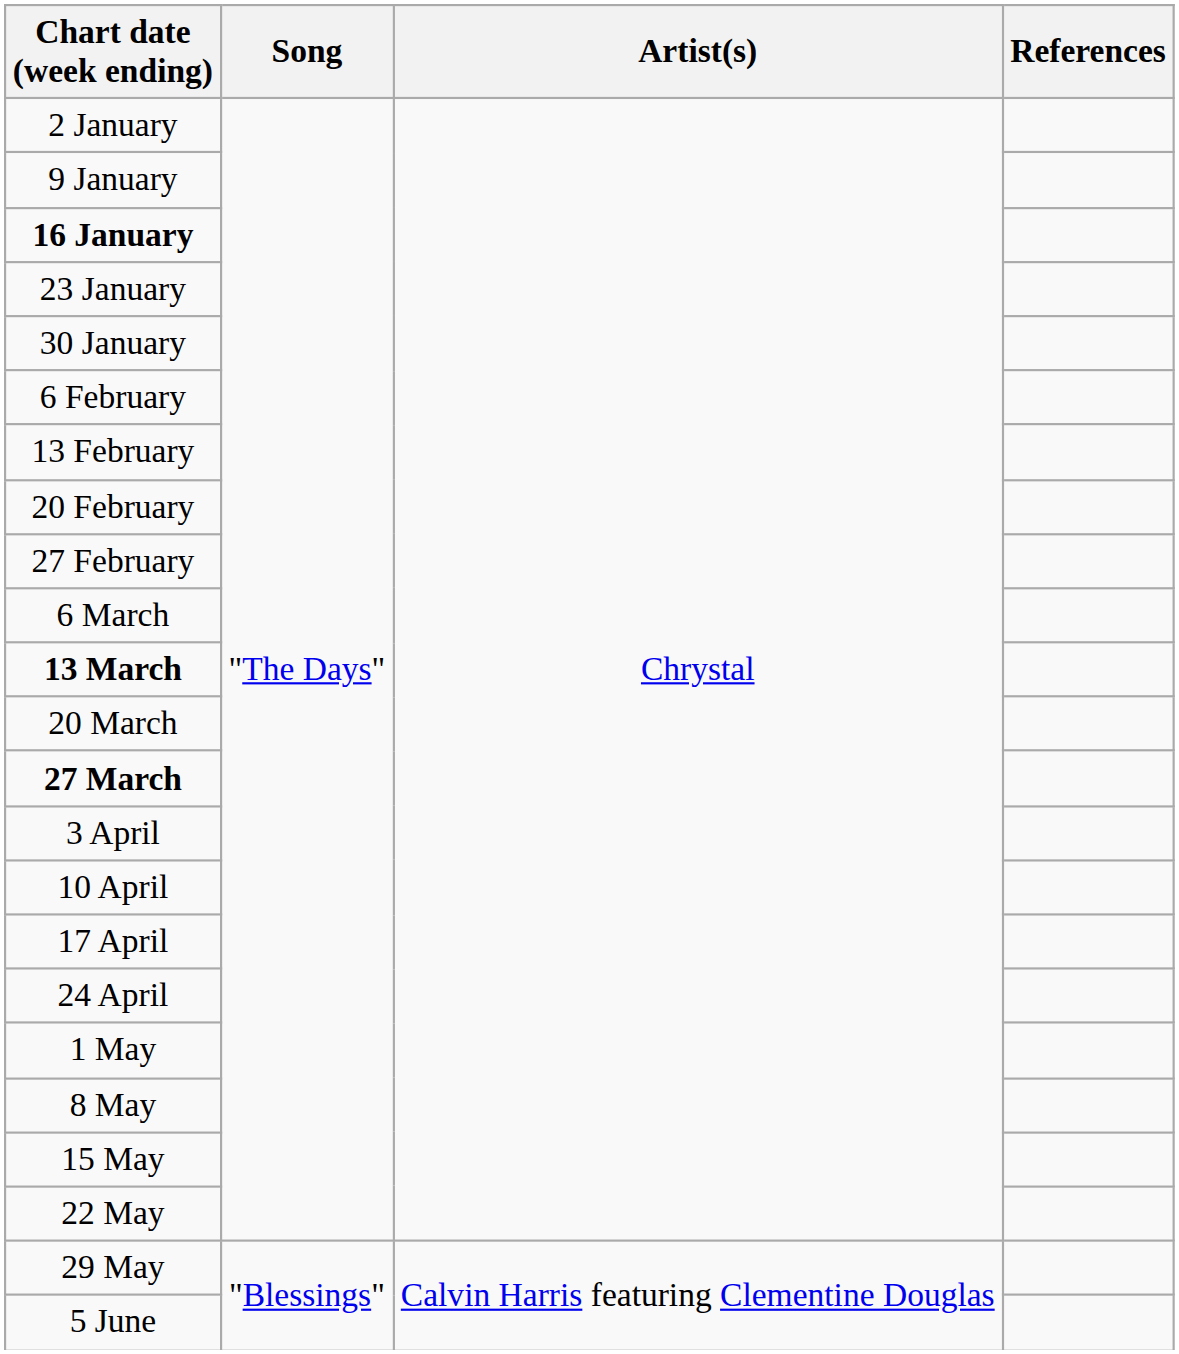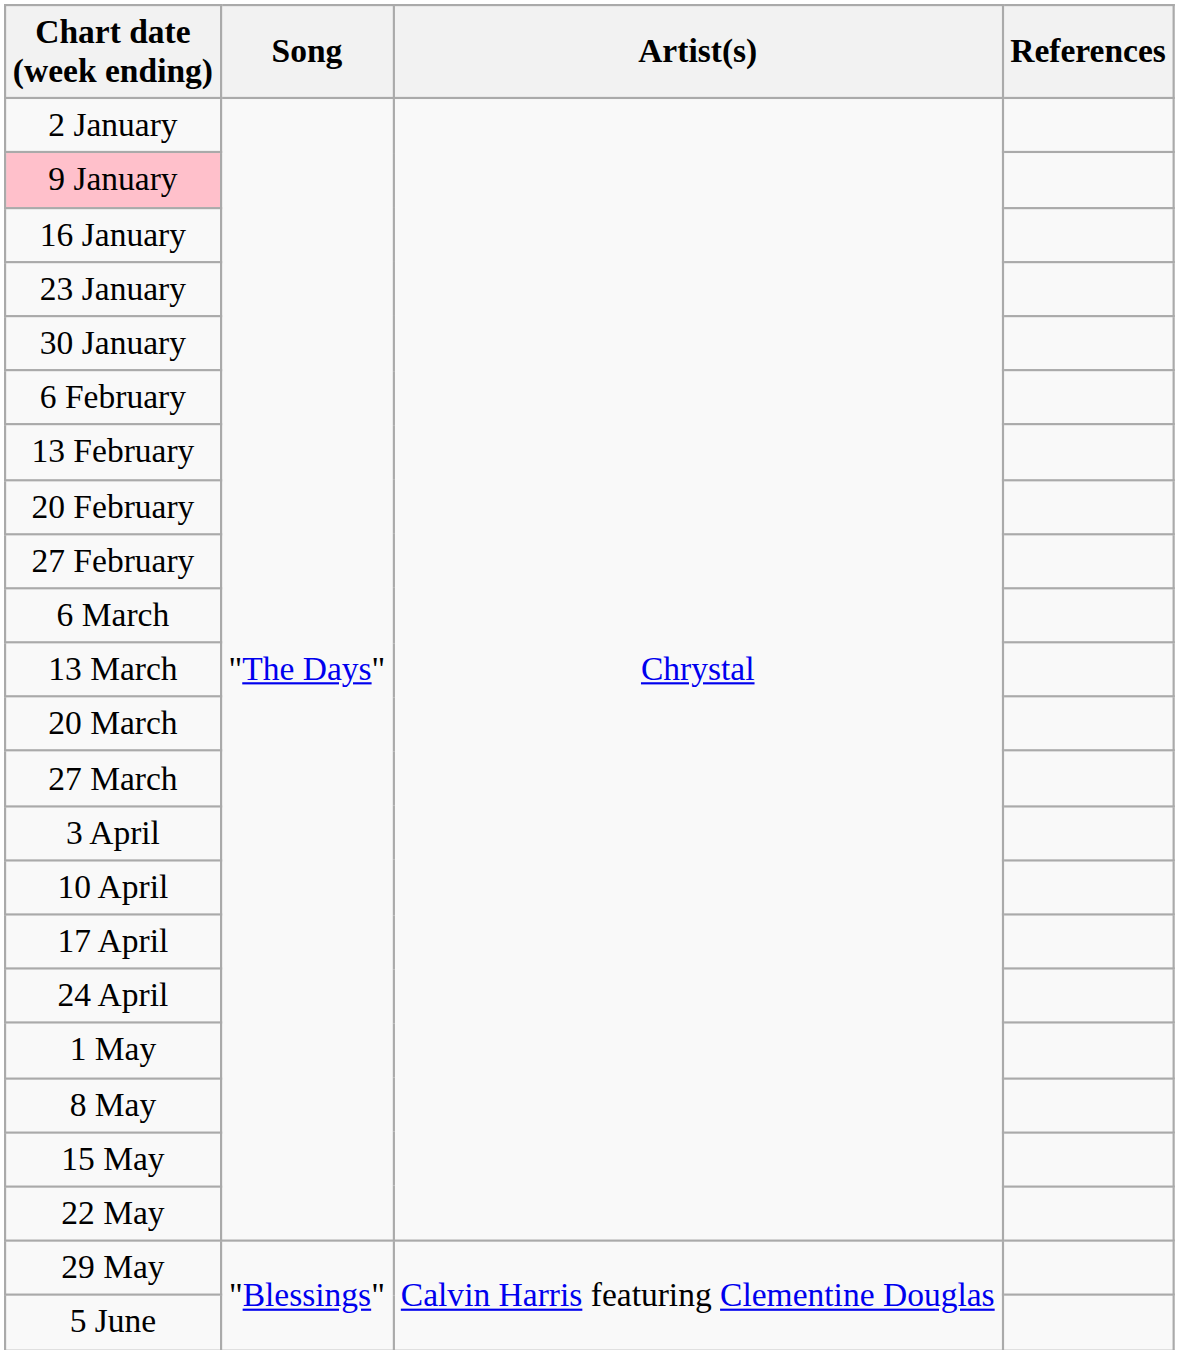(113, 178) no background -> (113, 178) pink background
(113, 233) bold -> (113, 233) normal
(113, 668) bold -> (113, 668) normal
(113, 777) bold -> (113, 777) normal
